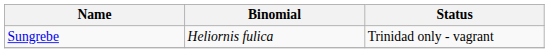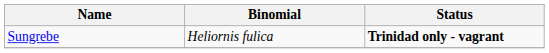(431, 36) normal -> (436, 36) bold
